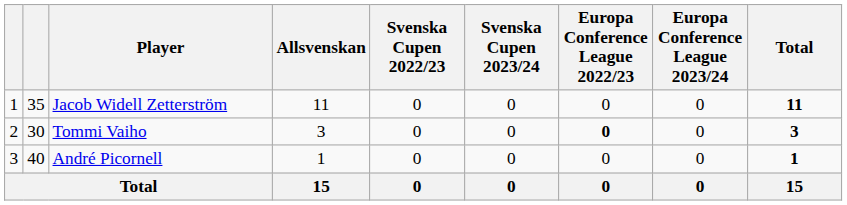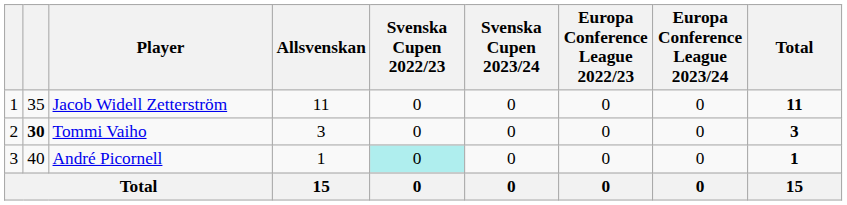(36, 131) normal -> (36, 131) bold
(606, 131) bold -> (606, 131) normal
(417, 158) no background -> (417, 158) paleturquoise background
